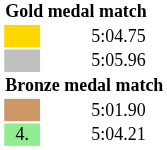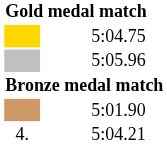(22, 134) lightgreen background -> (22, 134) no background
